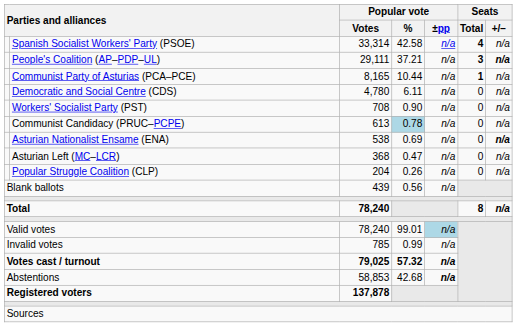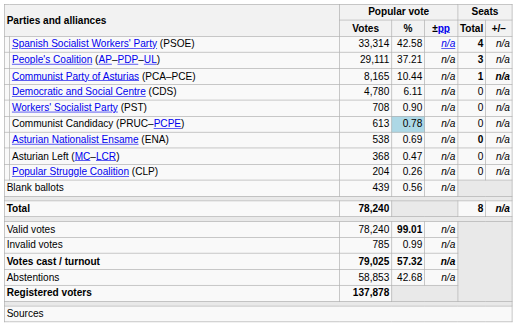(503, 60) bold -> (503, 60) normal
(503, 76) normal -> (503, 76) bold
(480, 140) normal -> (480, 140) bold
(503, 140) bold -> (503, 140) normal
(410, 229) normal -> (410, 229) bold
(448, 229) lightblue background -> (448, 229) no background
(448, 277) bold -> (448, 277) normal
